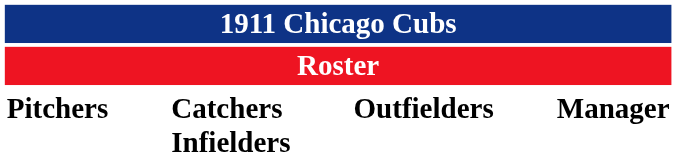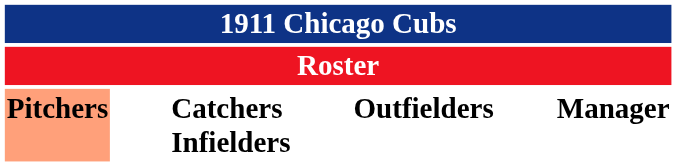(57, 107) no background -> (57, 107) lightsalmon background
